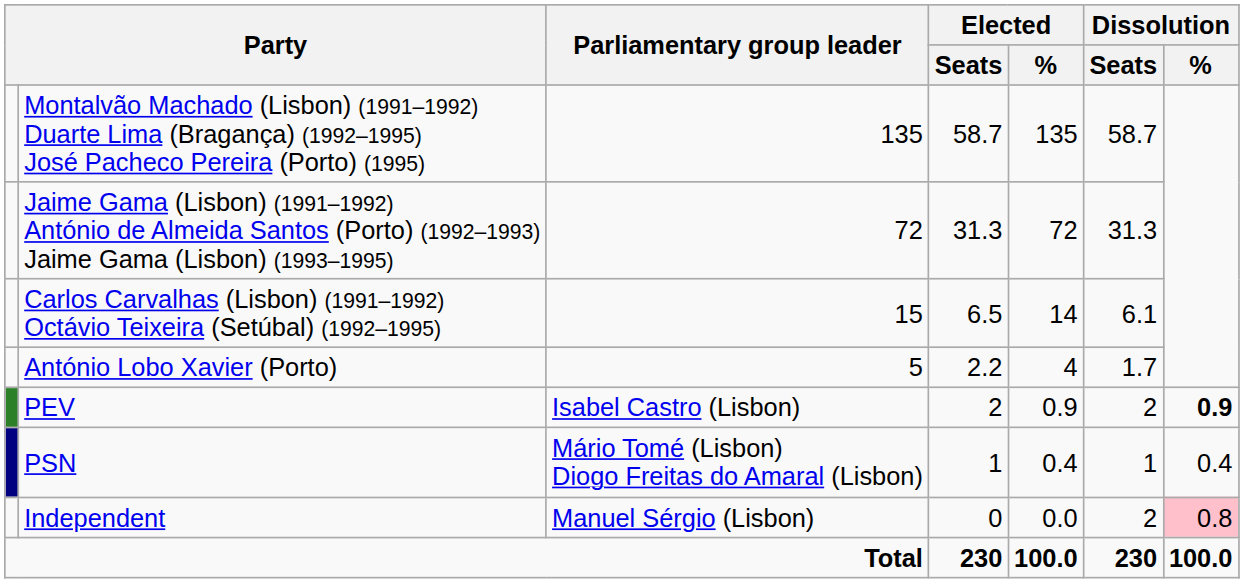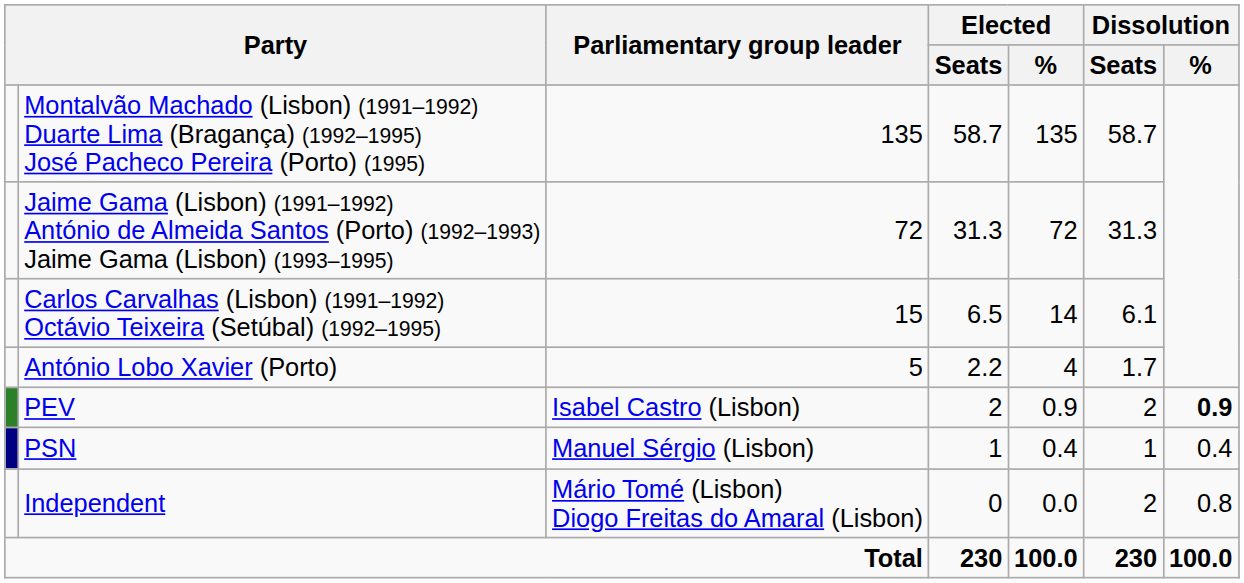(737, 463) Mário Tomé (Lisbon) Diogo Freitas do Amaral (Lisbon) -> (683, 448) Manuel Sérgio (Lisbon)
(683, 517) Manuel Sérgio (Lisbon) -> (737, 503) Mário Tomé (Lisbon) Diogo Freitas do Amaral (Lisbon)
(1215, 517) pink background -> (1215, 503) no background
